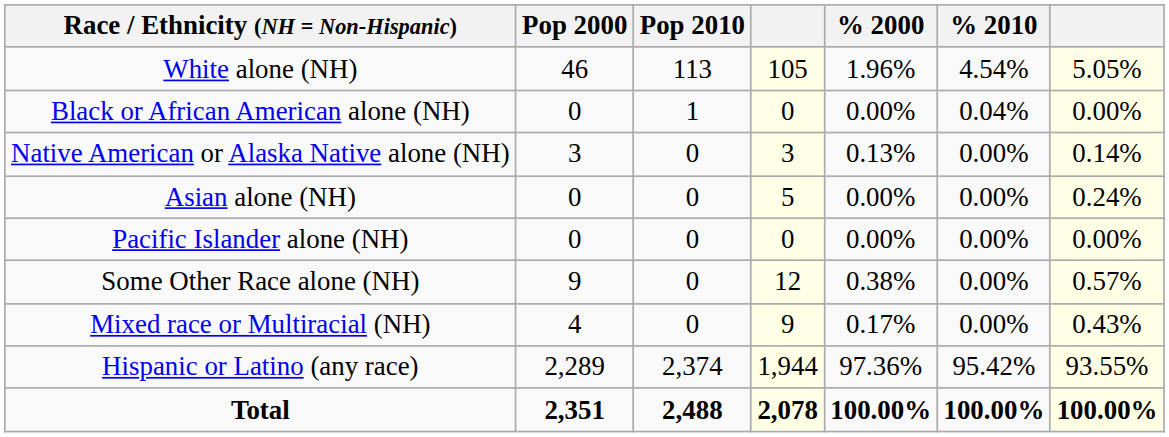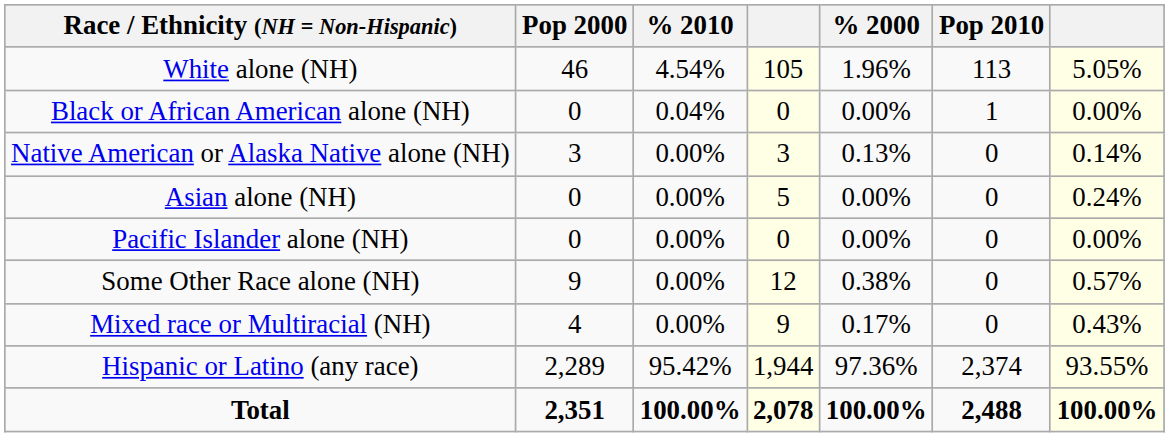columns swapped: (692, 25) <-> (994, 25)
